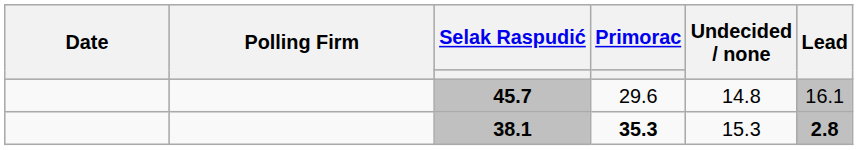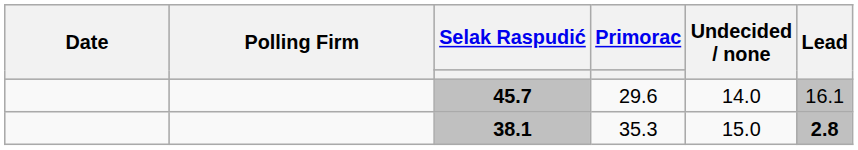(741, 95) 14.8 -> (741, 95) 14.0
(638, 128) bold -> (638, 128) normal
(741, 128) 15.3 -> (741, 128) 15.0
